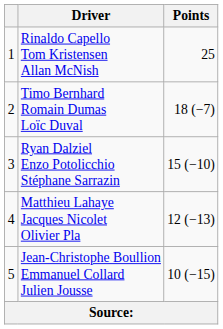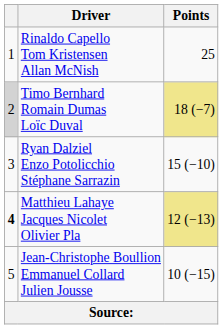(11, 109) no background -> (11, 109) lightgrey background
(194, 109) no background -> (194, 109) khaki background
(11, 219) normal -> (11, 219) bold
(191, 219) no background -> (191, 219) khaki background
